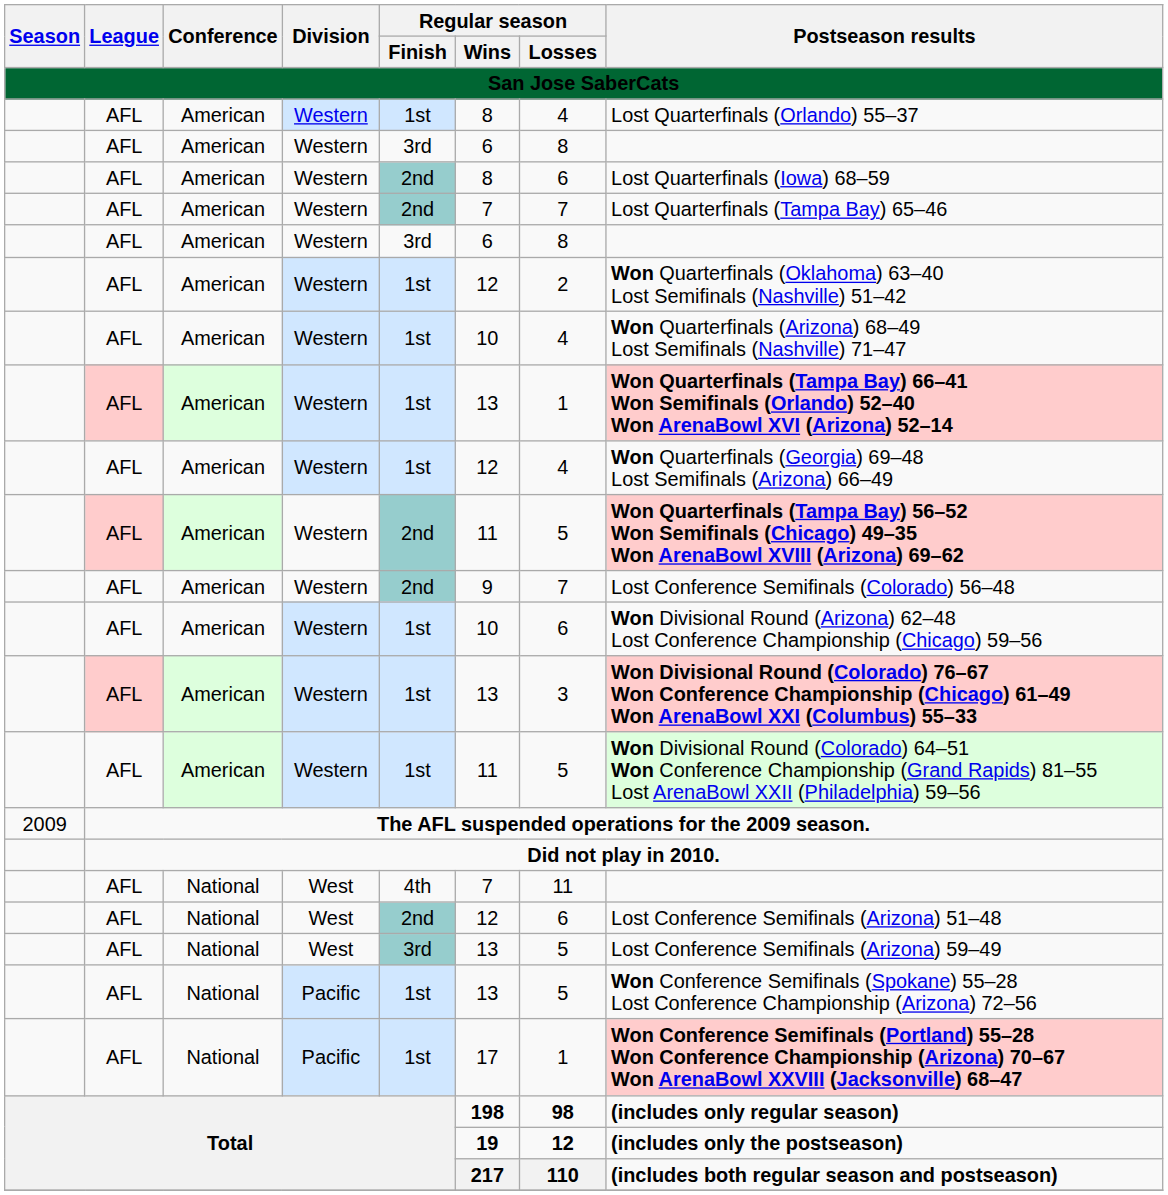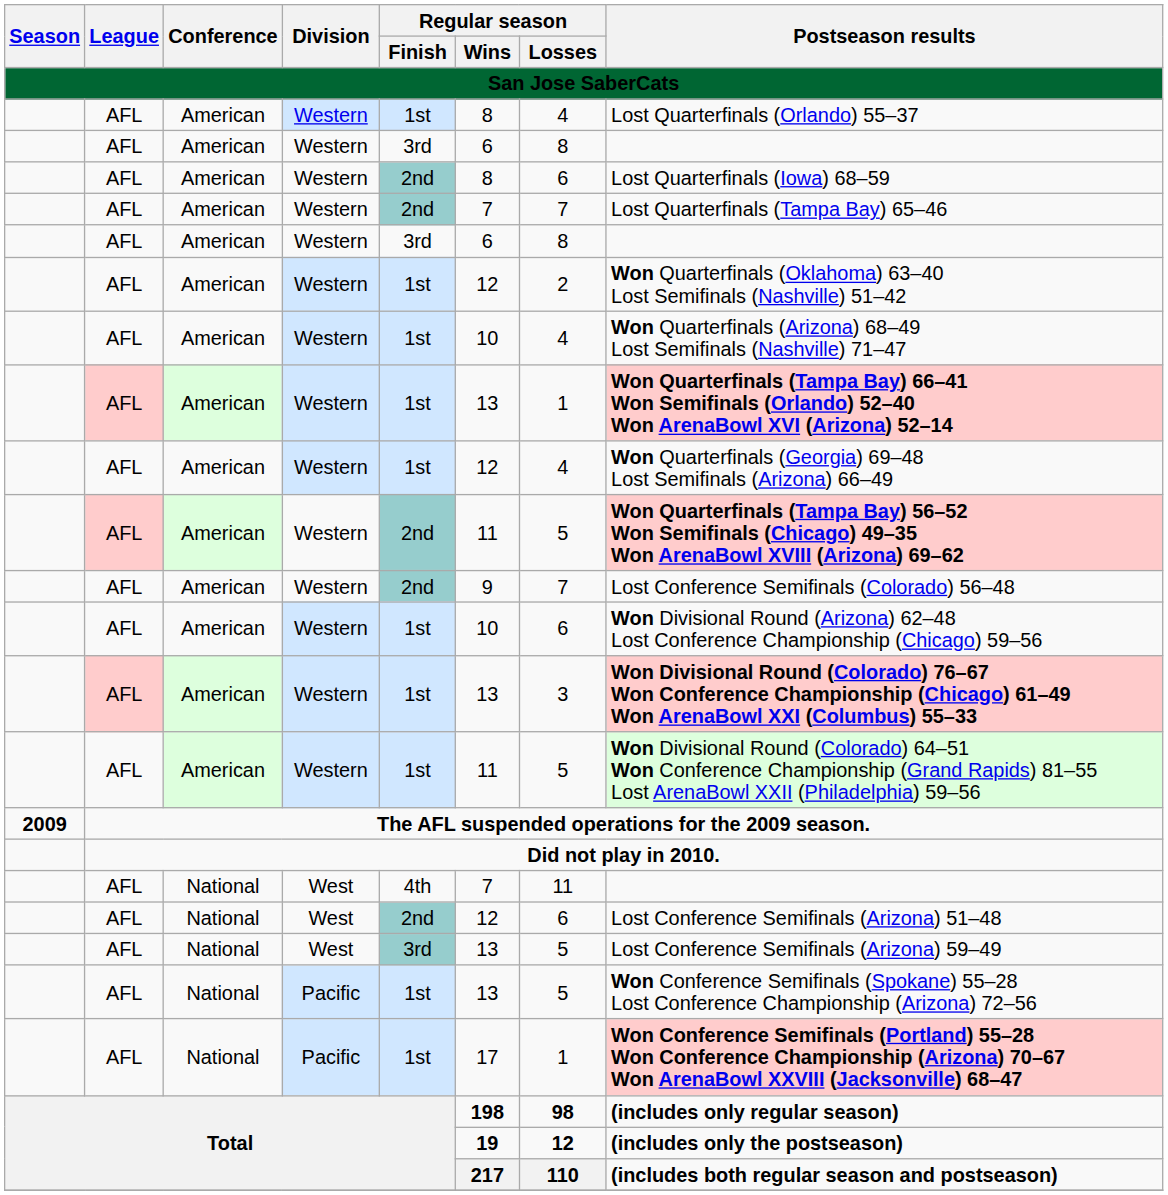(45, 824) normal -> (45, 824) bold
